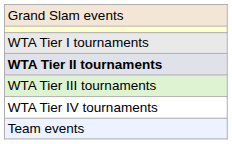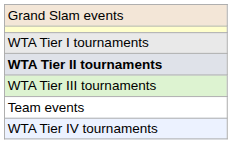(83, 107) WTA Tier IV tournaments -> (46, 107) Team events
(46, 129) Team events -> (83, 129) WTA Tier IV tournaments
